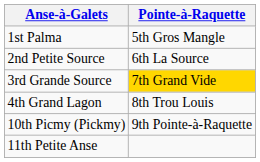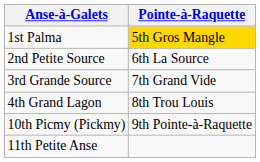(178, 37) no background -> (178, 37) gold background
(174, 80) gold background -> (174, 80) no background
